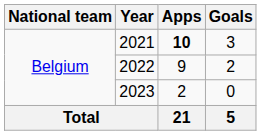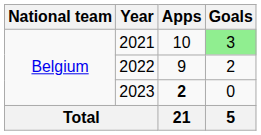(182, 42) bold -> (182, 42) normal
(231, 42) no background -> (231, 42) lightgreen background
(182, 92) normal -> (182, 92) bold
